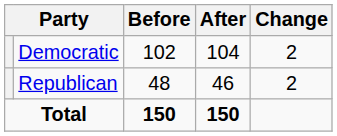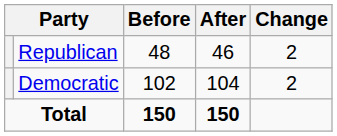rows swapped: (68, 51) <-> (68, 83)
